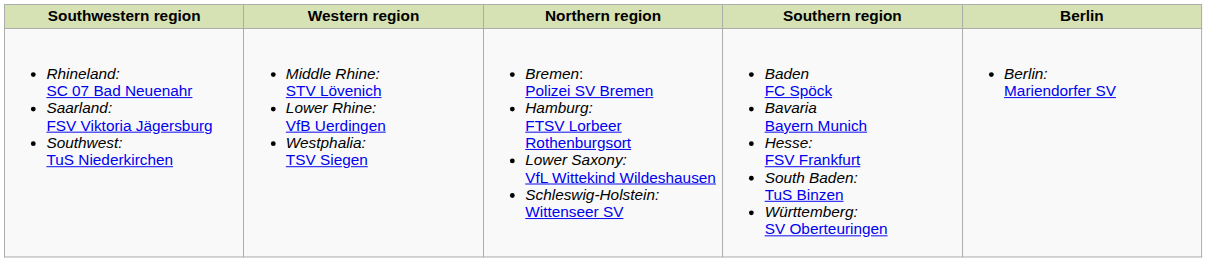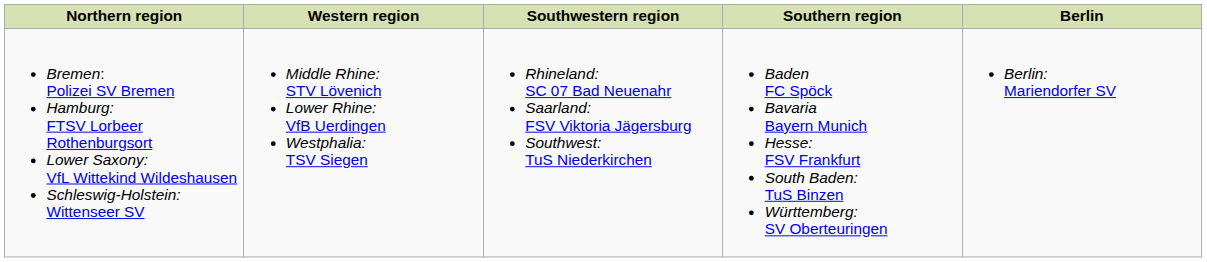columns swapped: (603, 16) <-> (124, 16)
